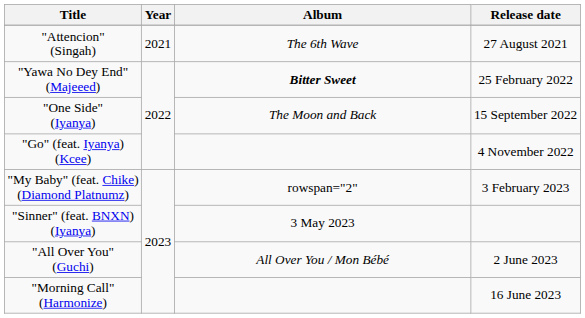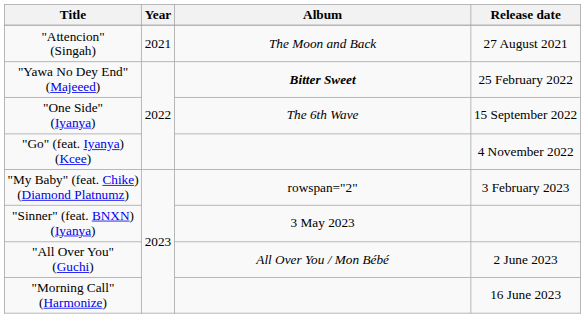(323, 43) The 6th Wave -> (323, 43) The Moon and Back
(323, 115) The Moon and Back -> (323, 115) The 6th Wave
